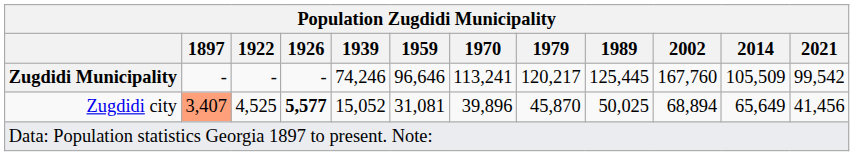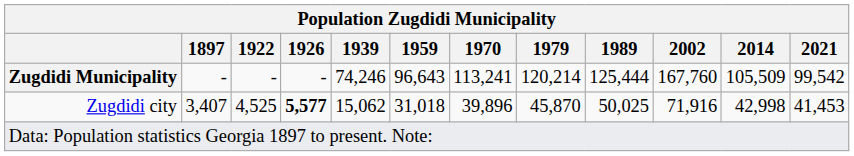(420, 77) 96,646 -> (420, 77) 96,643
(551, 77) 120,217 -> (551, 77) 120,214
(619, 77) 125,445 -> (619, 77) 125,444
(206, 106) lightsalmon background -> (206, 106) no background
(360, 106) 15,052 -> (360, 106) 15,062
(420, 106) 31,081 -> (420, 106) 31,018
(692, 106) 68,894 -> (692, 106) 71,916
(760, 106) 65,649 -> (760, 106) 42,998
(819, 106) 41,456 -> (819, 106) 41,453
